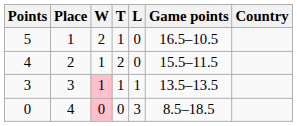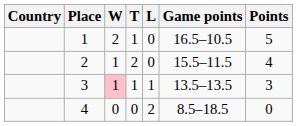columns swapped: (262, 16) <-> (27, 16)
(102, 109) pink background -> (115, 109) no background
(137, 109) 3 -> (151, 109) 2
